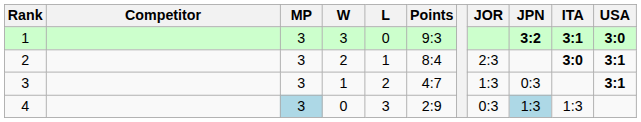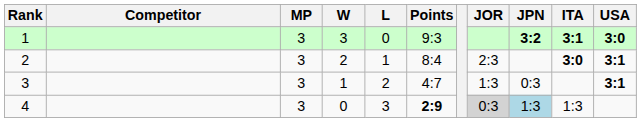(301, 106) lightblue background -> (301, 106) no background
(432, 106) normal -> (432, 106) bold
(488, 106) no background -> (488, 106) lightgrey background
